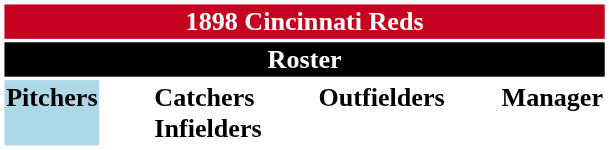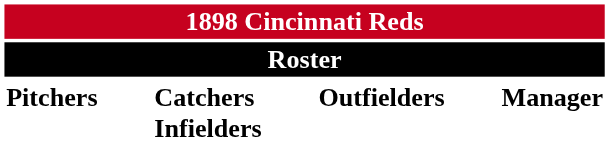(52, 96) lightblue background -> (52, 96) no background
